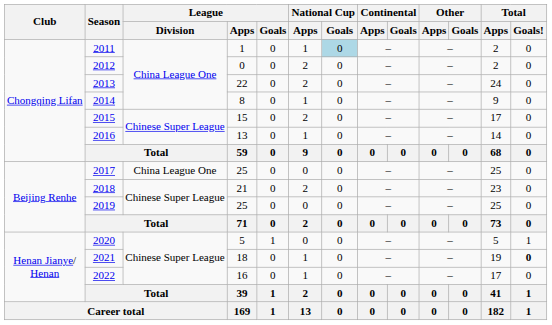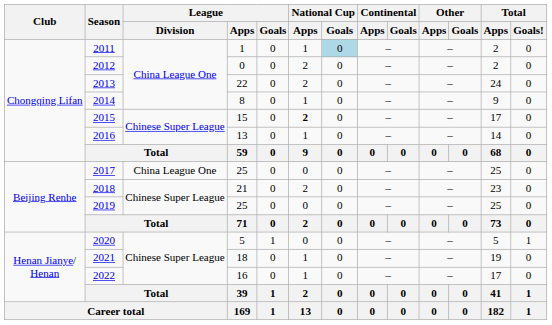(305, 118) normal -> (305, 118) bold
(528, 258) bold -> (528, 258) normal
